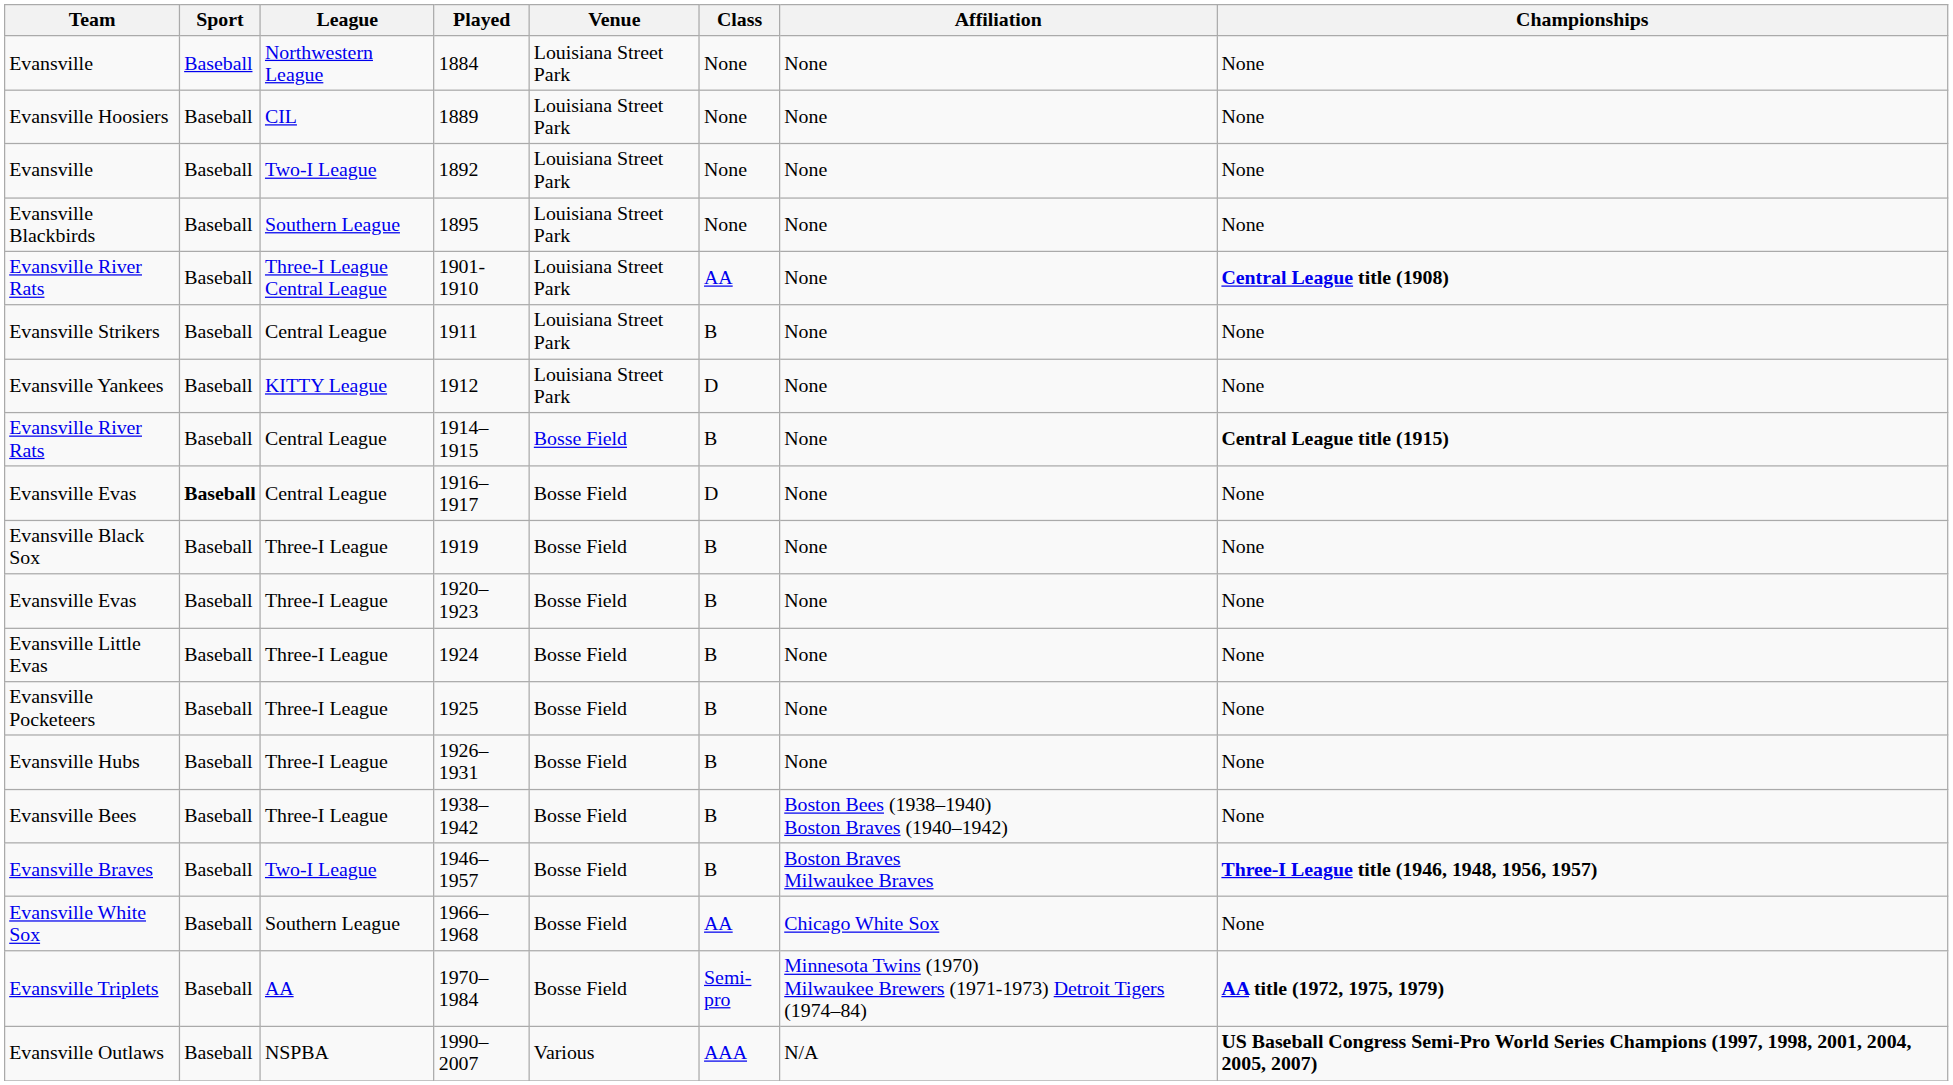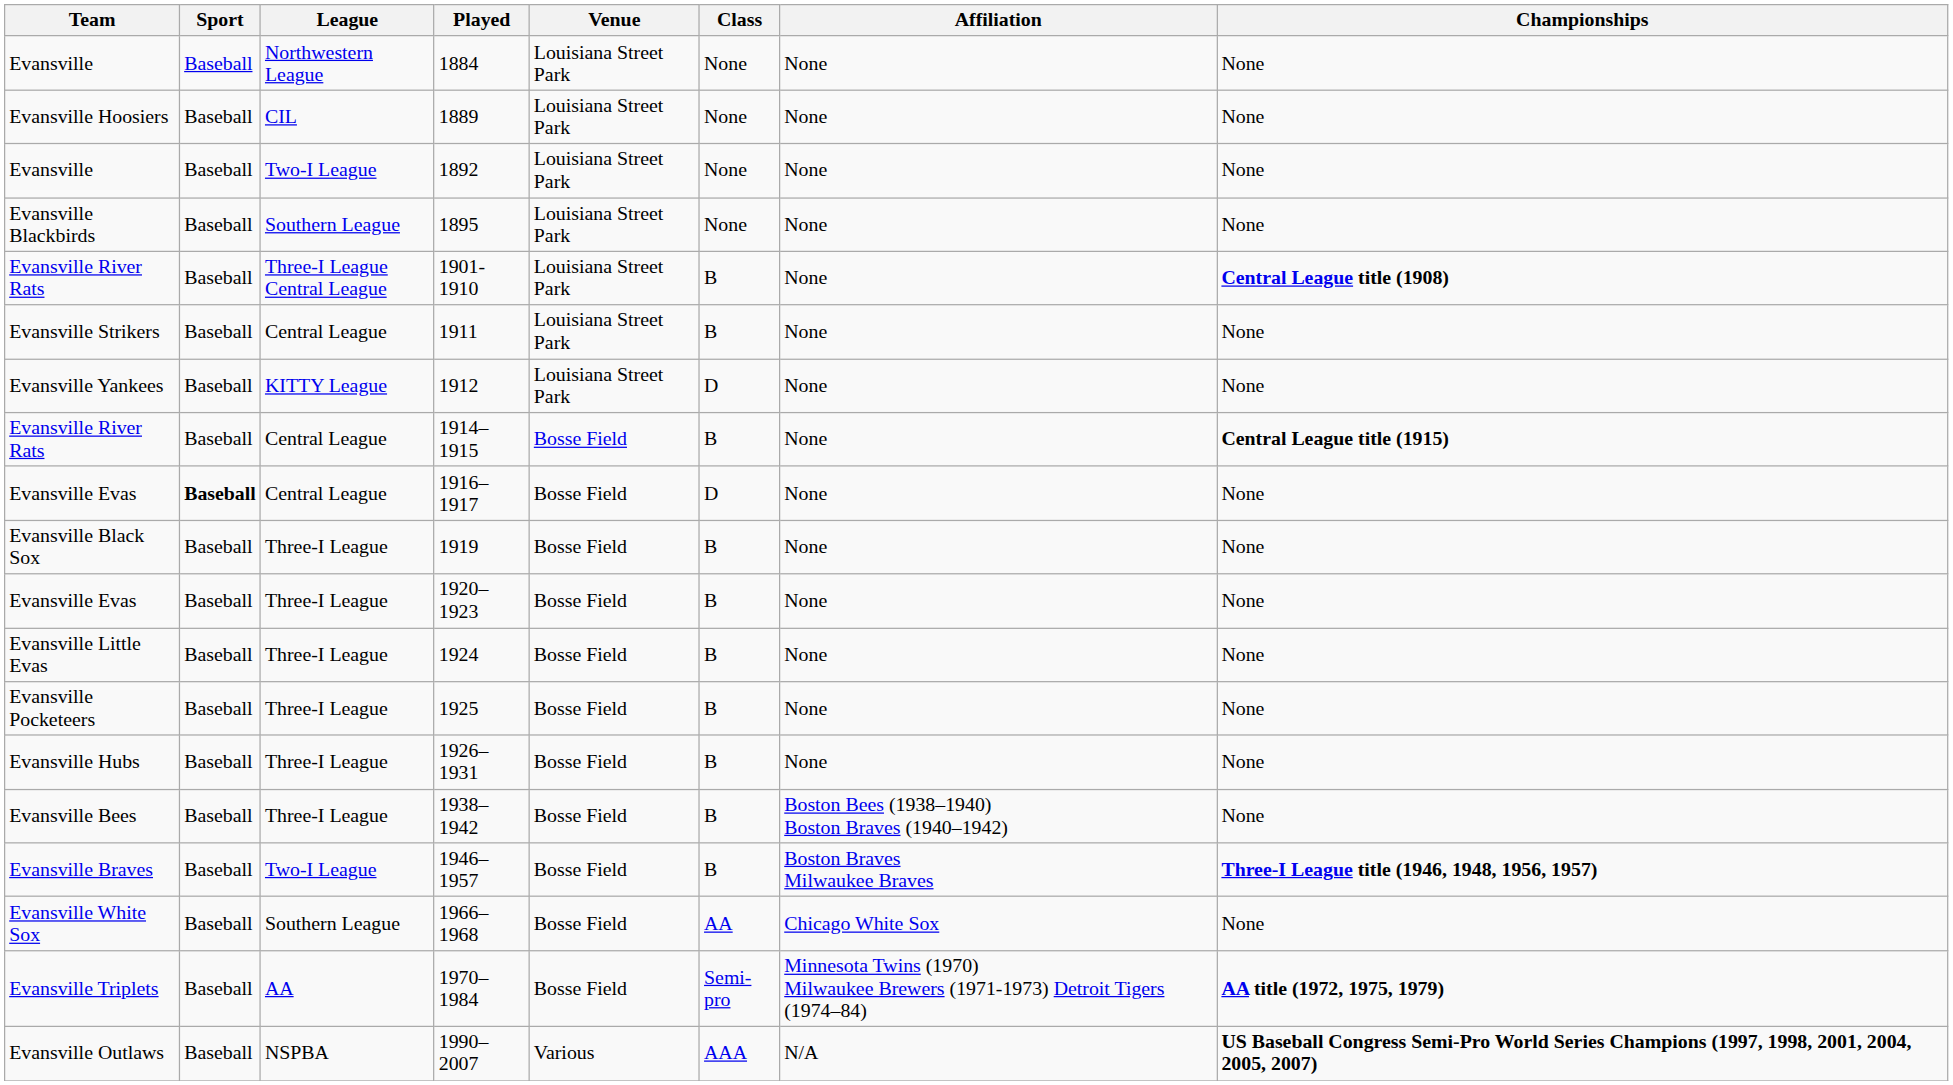(718, 277) AA -> (711, 277) B
